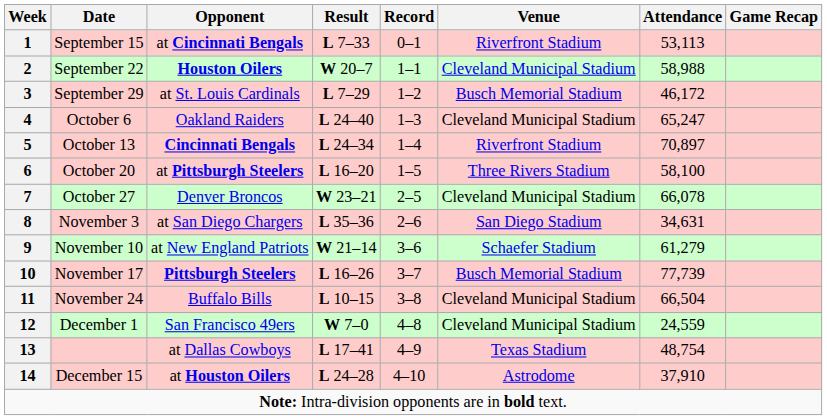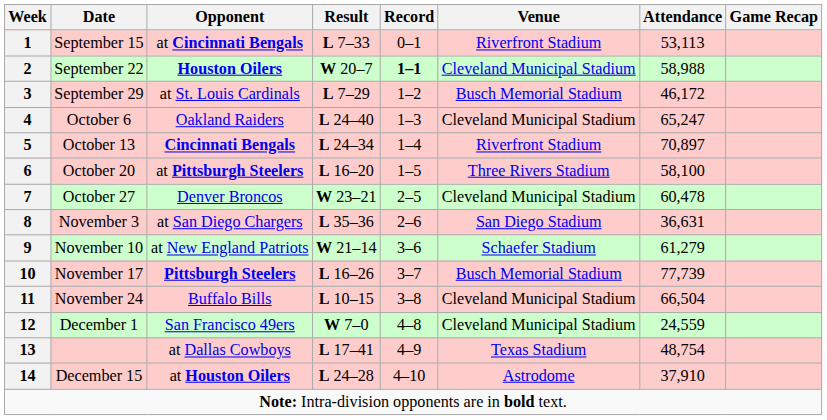(409, 68) normal -> (409, 68) bold
(683, 196) 66,078 -> (683, 196) 60,478
(683, 222) 34,631 -> (683, 222) 36,631
